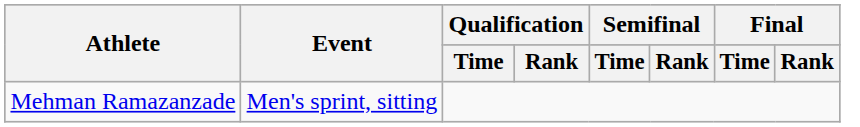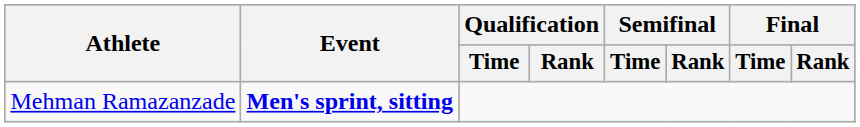(342, 101) normal -> (350, 101) bold
